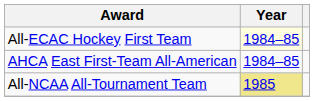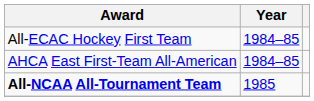(271, 38) lightyellow background -> (271, 38) no background
(107, 84) normal -> (115, 84) bold
(259, 84) khaki background -> (259, 84) no background
